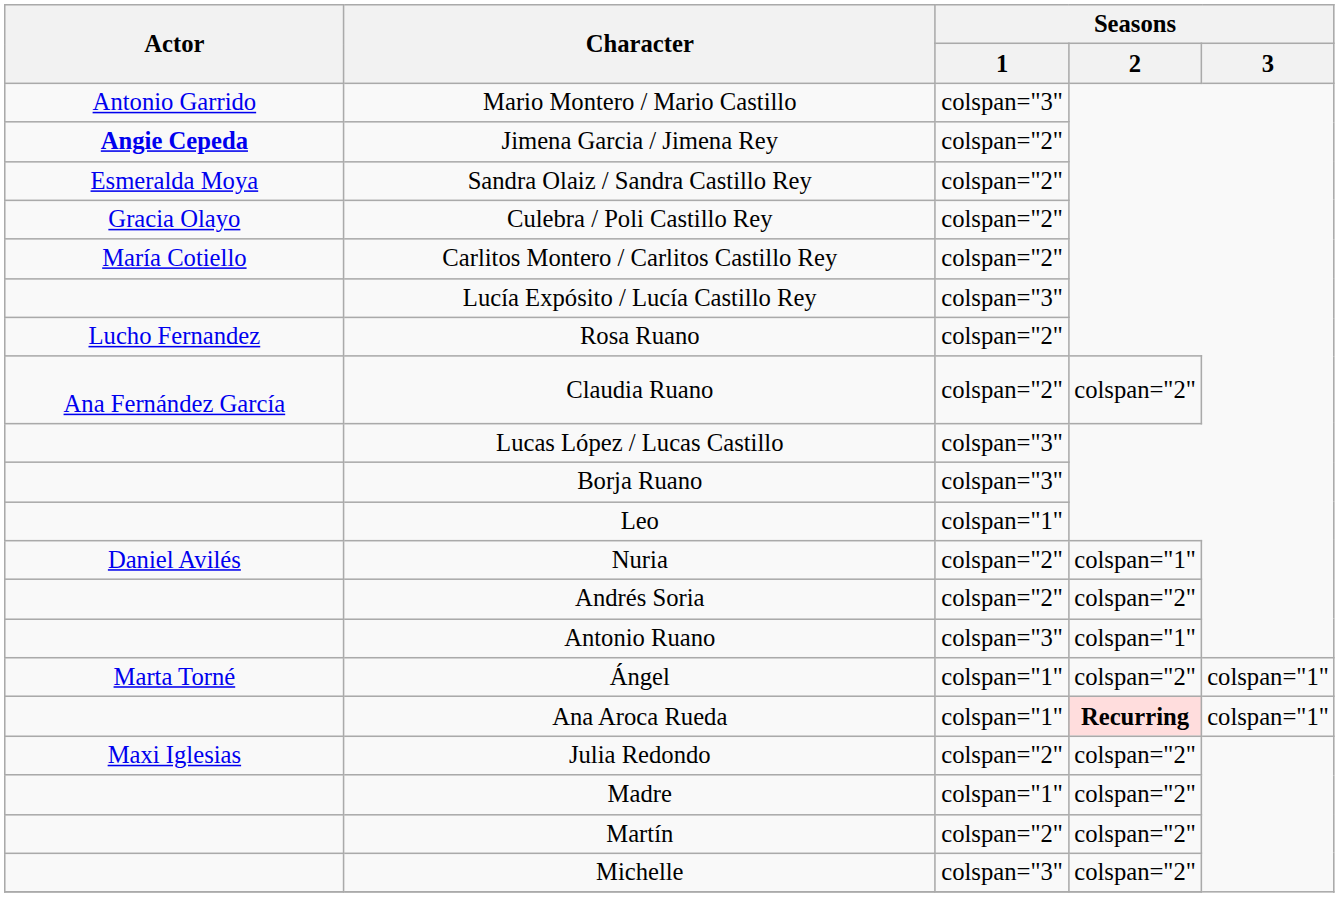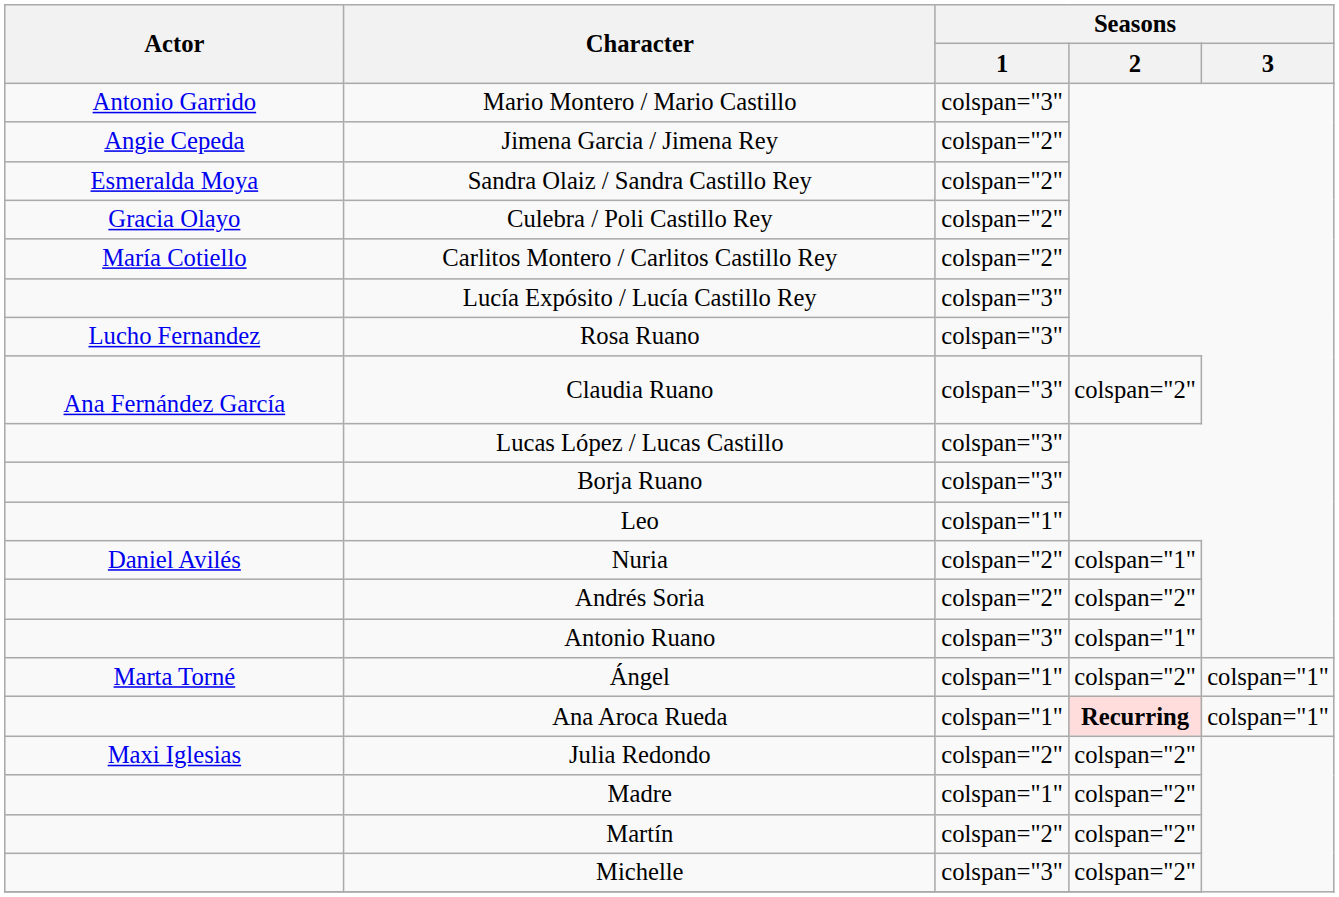(174, 141) bold -> (174, 141) normal
(1002, 336) colspan="2" -> (1002, 336) colspan="3"
(1002, 389) colspan="2" -> (1002, 389) colspan="3"
